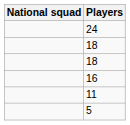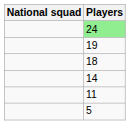(92, 29) no background -> (92, 29) lightgreen background
(92, 45) 18 -> (92, 45) 19
(92, 78) 16 -> (92, 78) 14
